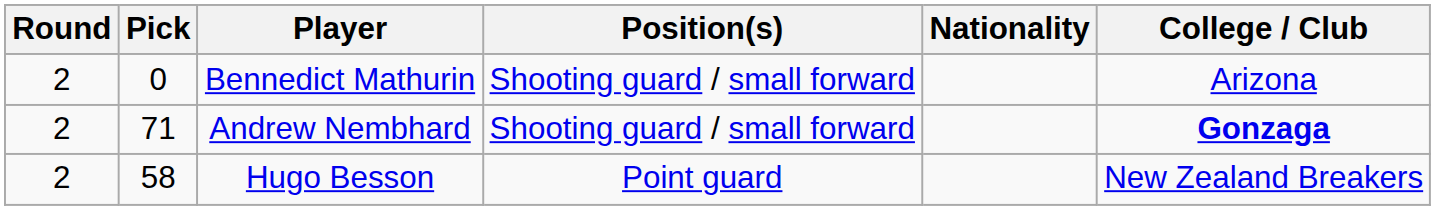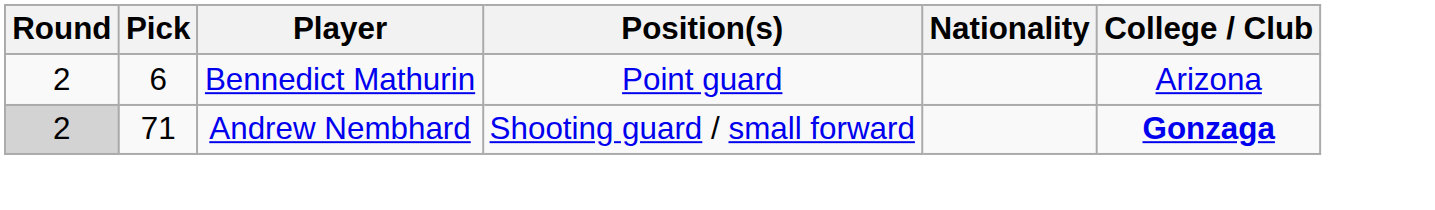(158, 79) 0 -> (158, 79) 6
(702, 79) Shooting guard / small forward -> (702, 79) Point guard
(62, 128) no background -> (62, 128) lightgrey background
- row: (340, 178)
